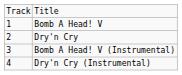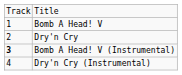(9, 50) normal -> (9, 50) bold
